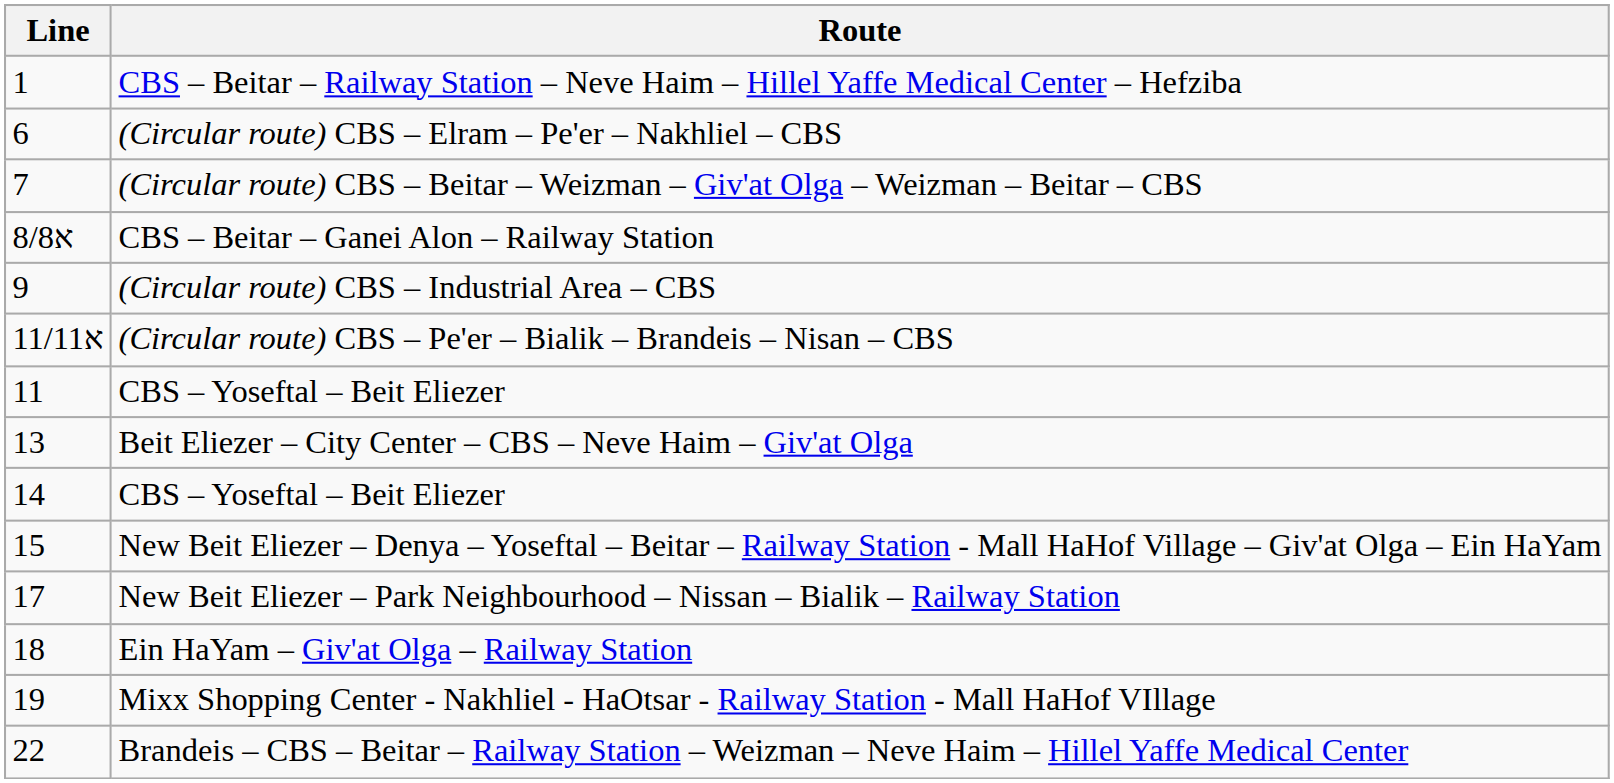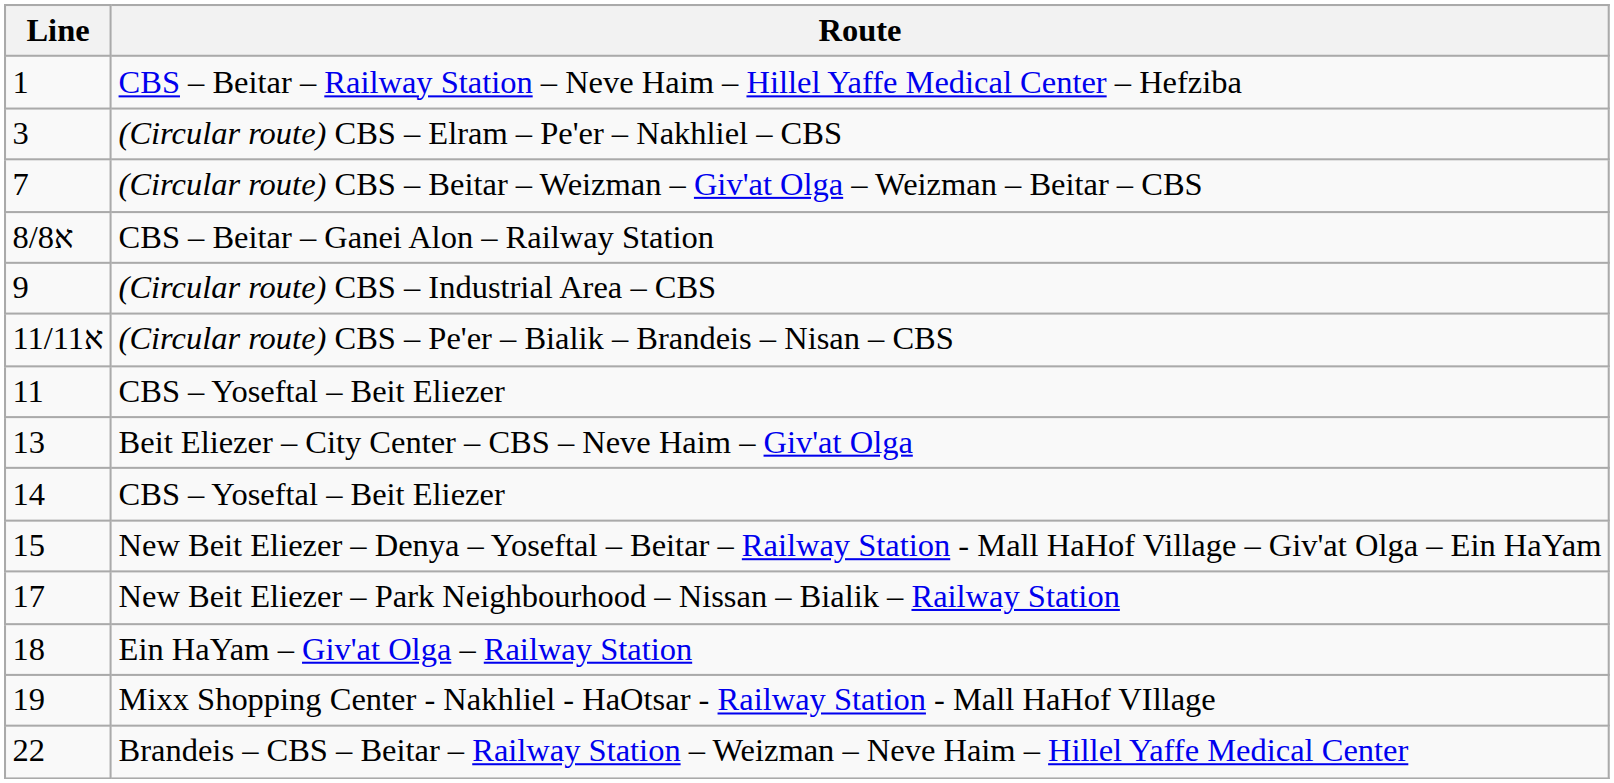(21, 133) 6 -> (21, 133) 3
